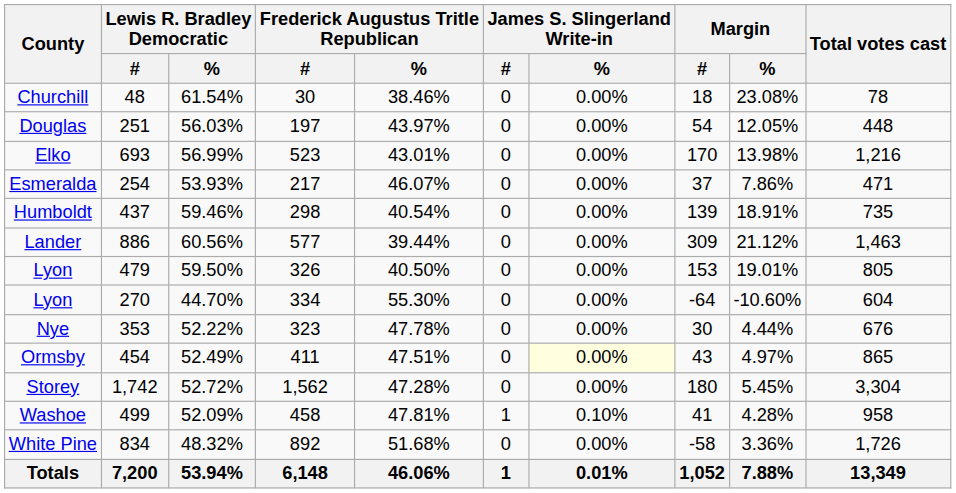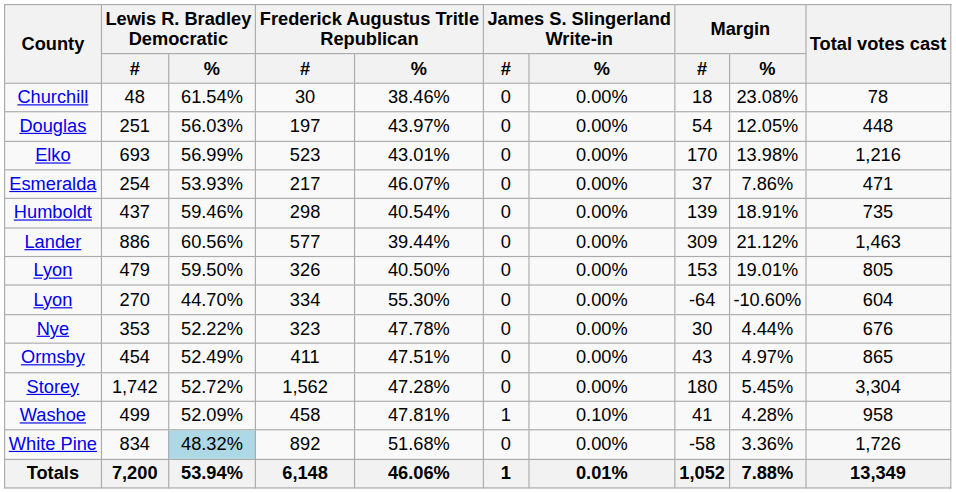(602, 357) lightyellow background -> (602, 357) no background
(212, 444) no background -> (212, 444) lightblue background
